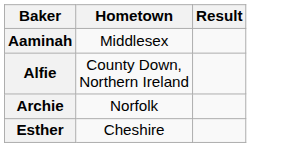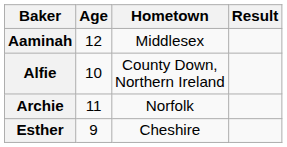+ column: (94, 16)
